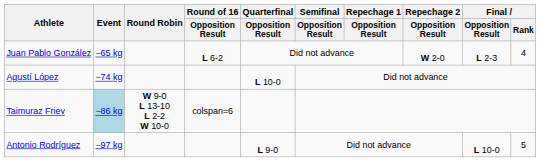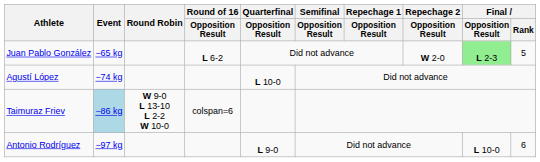(487, 58) no background -> (487, 58) lightgreen background
(523, 53) 4 -> (523, 53) 5
(523, 145) 5 -> (523, 145) 6
